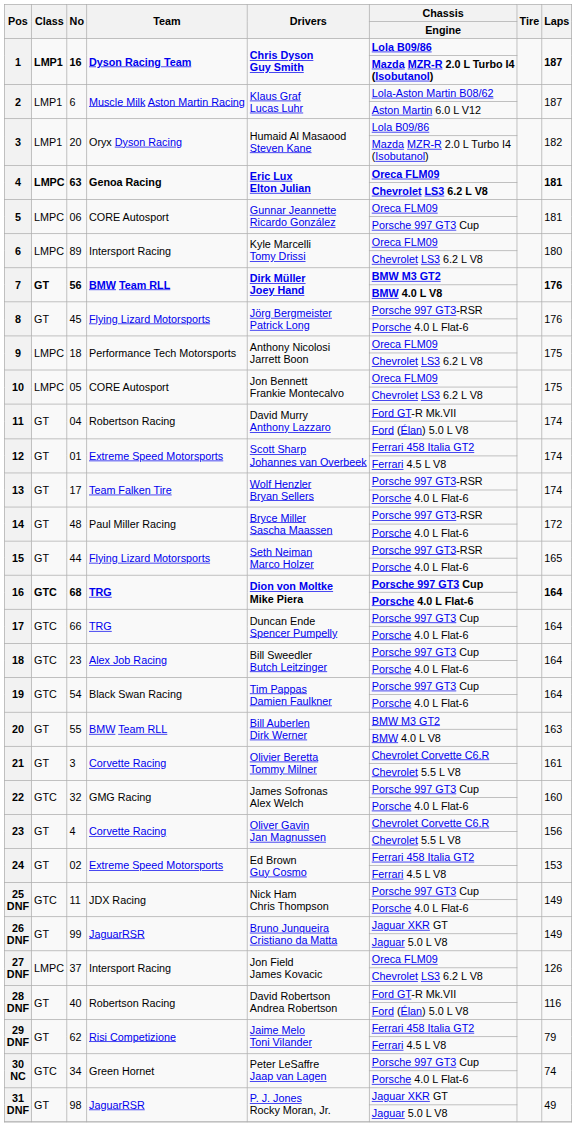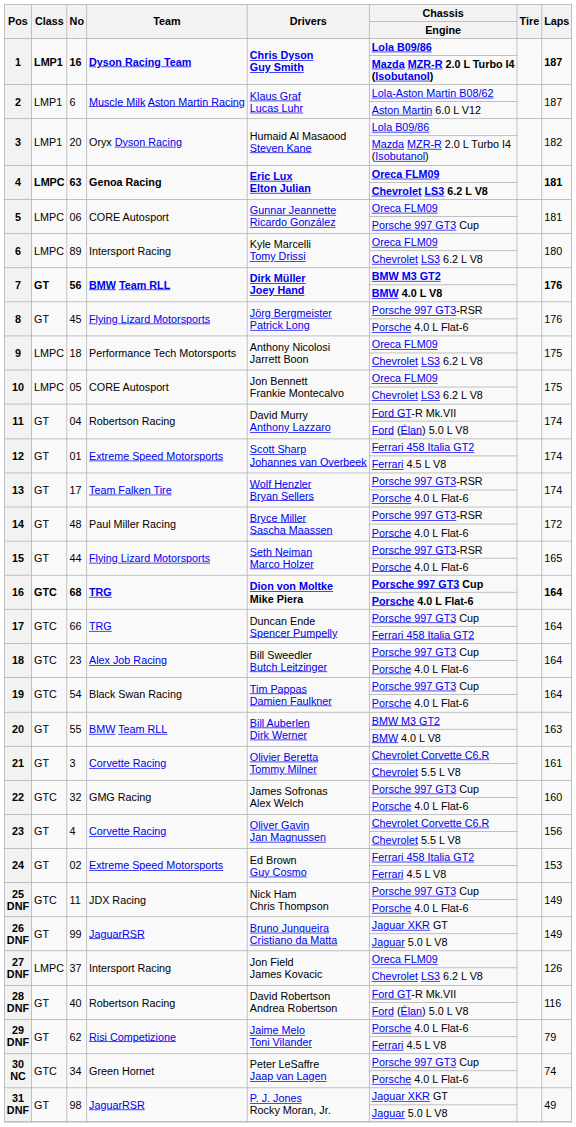(420, 635) Porsche 4.0 L Flat-6 -> (423, 635) Ferrari 458 Italia GT2
(423, 1028) Ferrari 458 Italia GT2 -> (420, 1028) Porsche 4.0 L Flat-6
